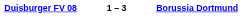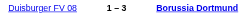(41, 8) bold -> (43, 8) normal
